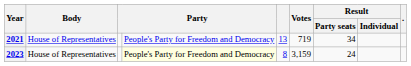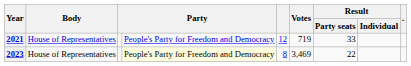(283, 40) 13 -> (283, 40) 12
(351, 40) 34 -> (351, 40) 33
(301, 54) 3,159 -> (301, 54) 3,469
(351, 54) 24 -> (351, 54) 22
